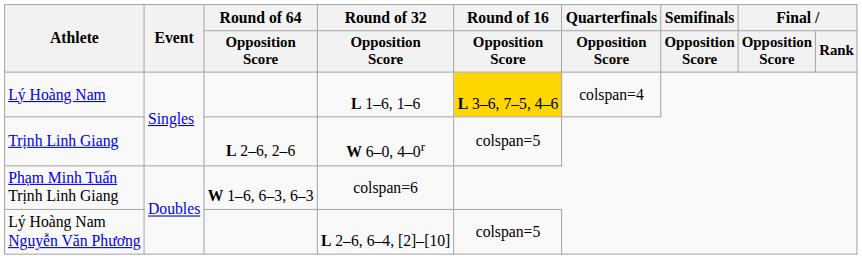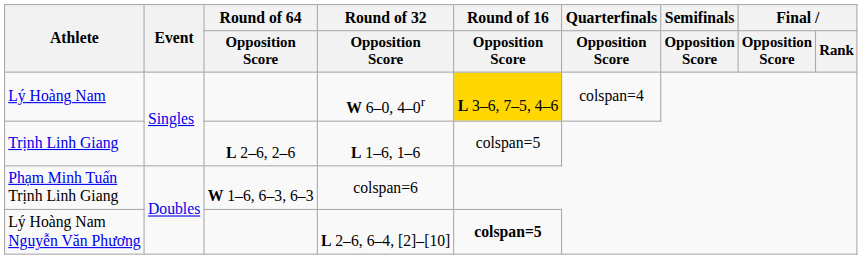(386, 104) L 1–6, 1–6 -> (386, 106) W 6–0, 4–0r
(386, 150) W 6–0, 4–0r -> (386, 152) L 1–6, 1–6
(508, 232) normal -> (508, 232) bold
